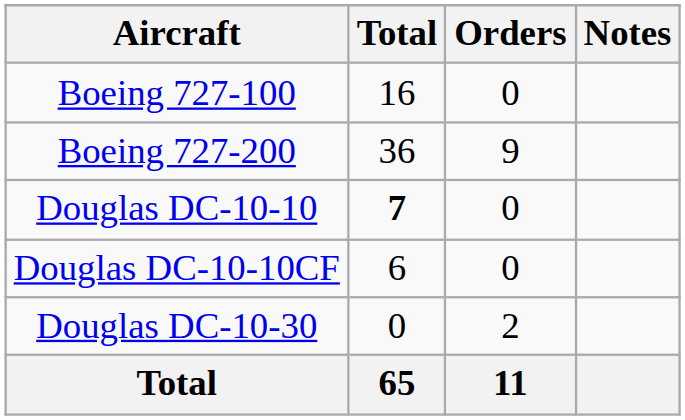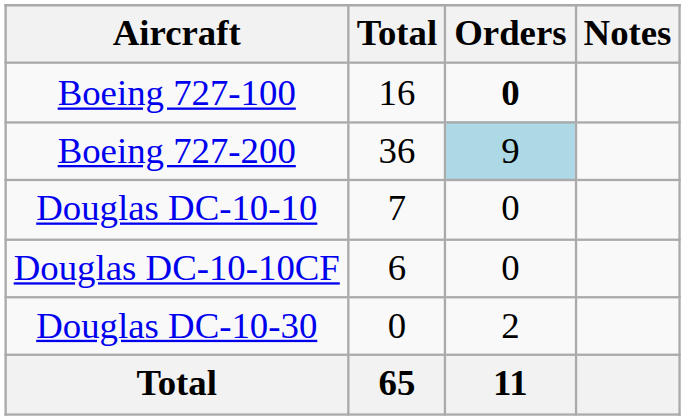(510, 92) normal -> (510, 92) bold
(510, 150) no background -> (510, 150) lightblue background
(397, 208) bold -> (397, 208) normal
